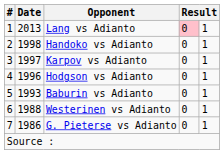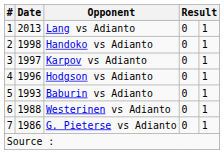(184, 29) pink background -> (184, 29) no background
